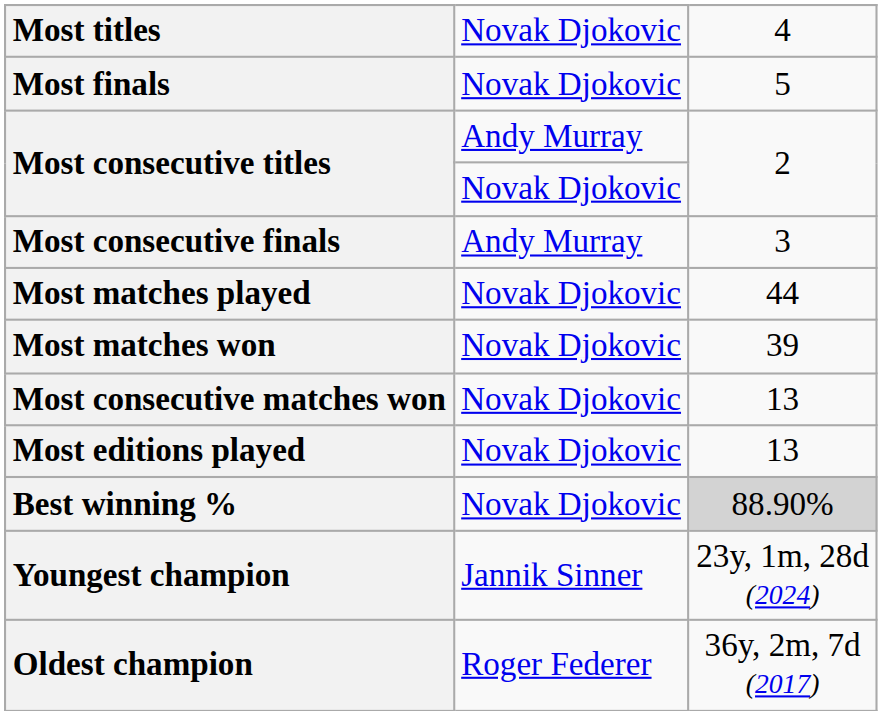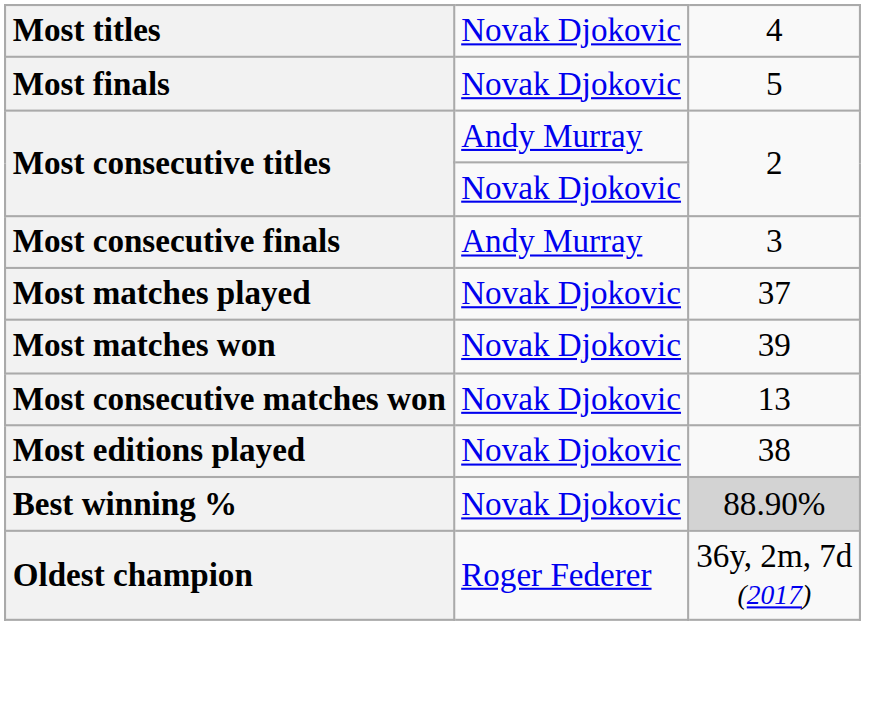(783, 293) 44 -> (774, 293) 37
(783, 450) 13 -> (774, 450) 38
- row: (151, 574)
